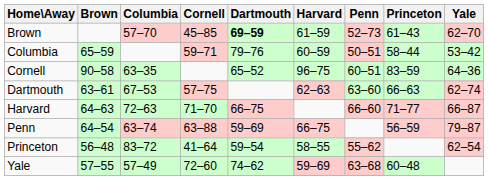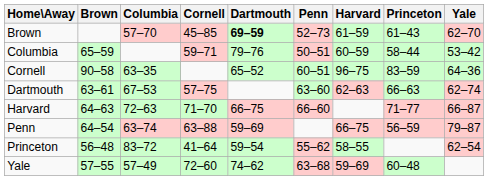columns swapped: (319, 14) <-> (364, 14)
